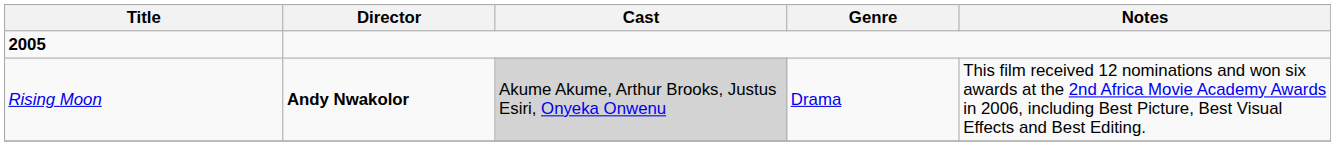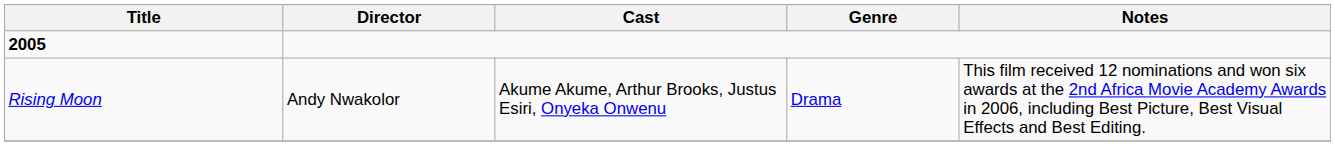(348, 99) bold -> (343, 99) normal
(638, 99) lightgrey background -> (638, 99) no background
